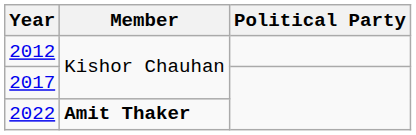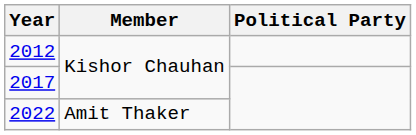(127, 114) bold -> (127, 114) normal
